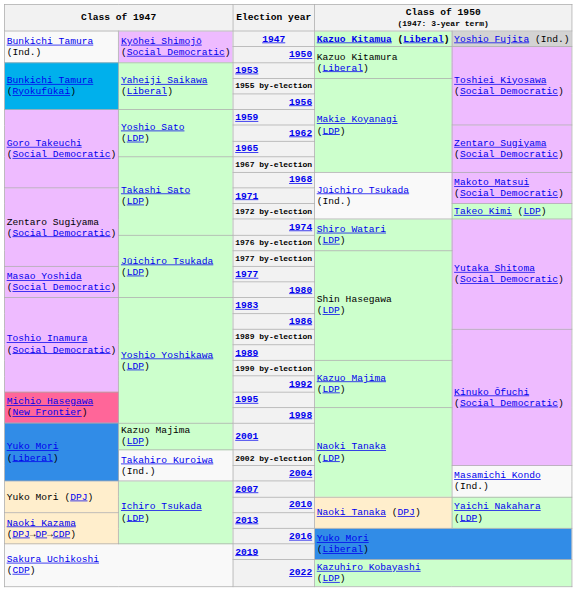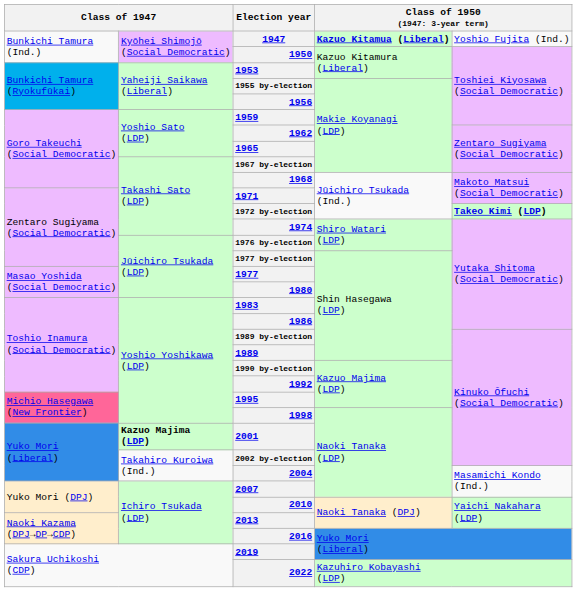(512, 39) lightgrey background -> (512, 39) no background
(500, 211) normal -> (500, 211) bold
(156, 437) normal -> (156, 437) bold
